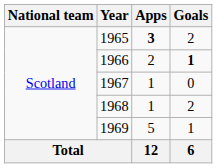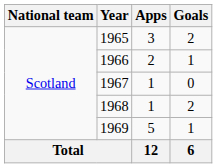(151, 38) bold -> (151, 38) normal
(191, 60) bold -> (191, 60) normal
